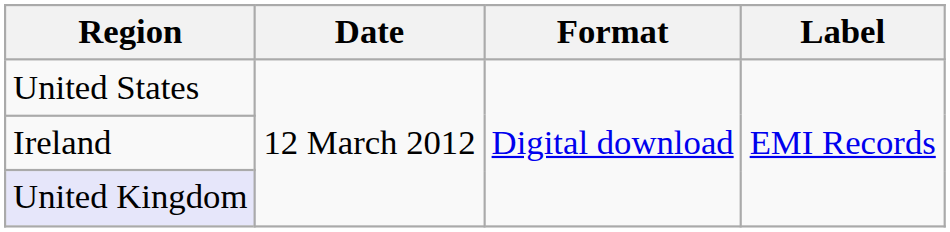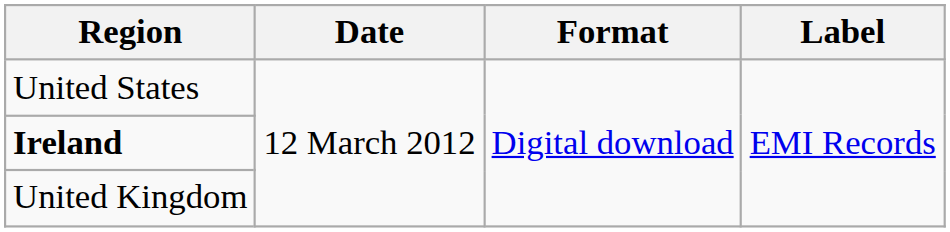(62, 142) normal -> (68, 142) bold
(130, 197) lavender background -> (130, 197) no background
